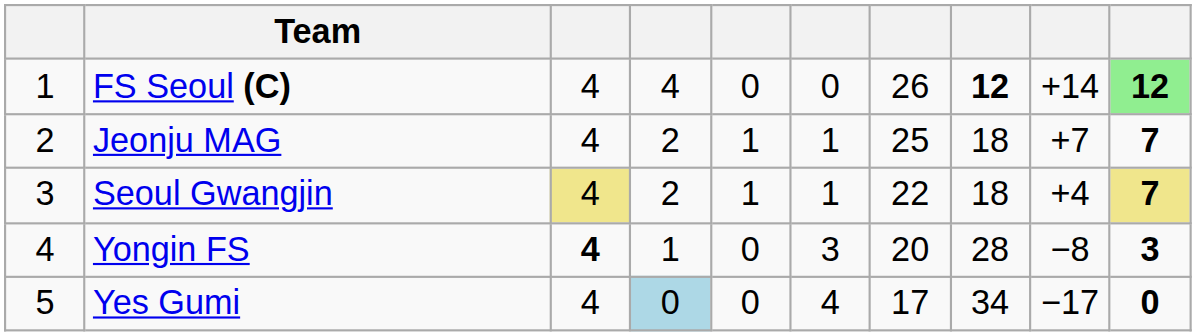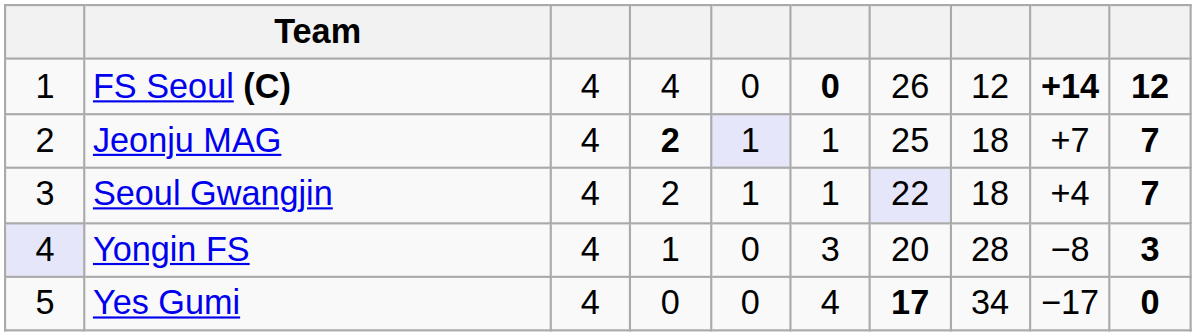(830, 85) normal -> (830, 85) bold
(990, 85) bold -> (990, 85) normal
(1070, 85) normal -> (1070, 85) bold
(1150, 85) lightgreen background -> (1150, 85) no background
(670, 140) normal -> (670, 140) bold
(750, 140) no background -> (750, 140) lavender background
(590, 194) khaki background -> (590, 194) no background
(910, 194) no background -> (910, 194) lavender background
(1150, 194) khaki background -> (1150, 194) no background
(45, 248) no background -> (45, 248) lavender background
(590, 248) bold -> (590, 248) normal
(670, 303) lightblue background -> (670, 303) no background
(910, 303) normal -> (910, 303) bold
